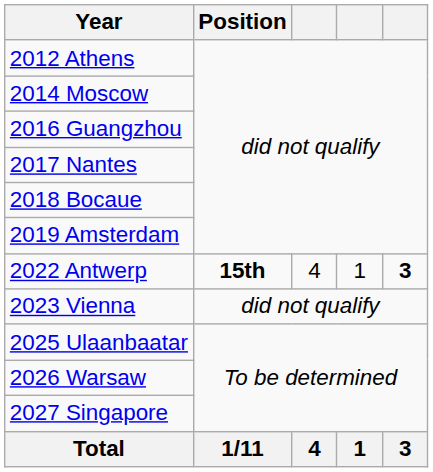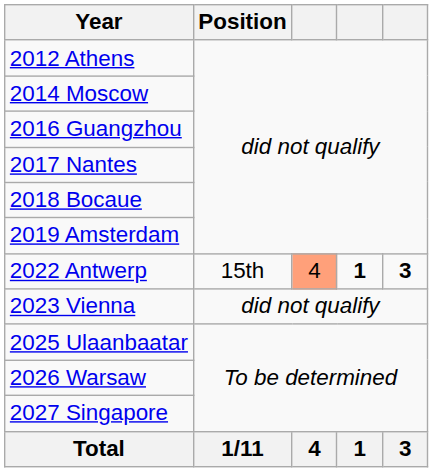(242, 270) bold -> (242, 270) normal
(314, 270) no background -> (314, 270) lightsalmon background
(360, 270) normal -> (360, 270) bold
